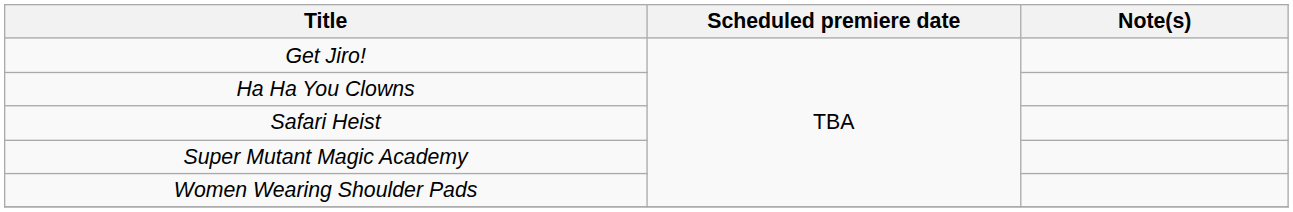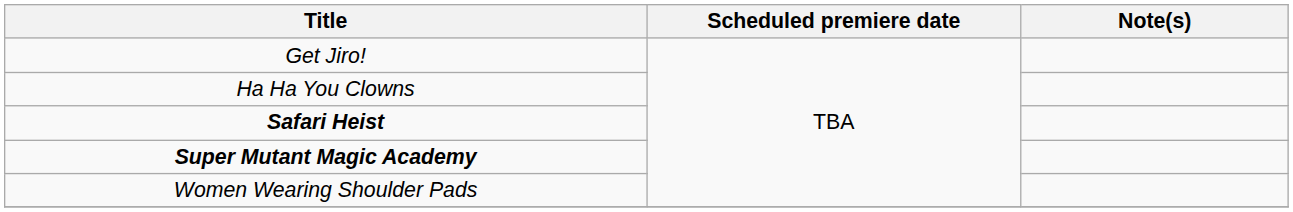(326, 122) normal -> (326, 122) bold
(326, 156) normal -> (326, 156) bold
